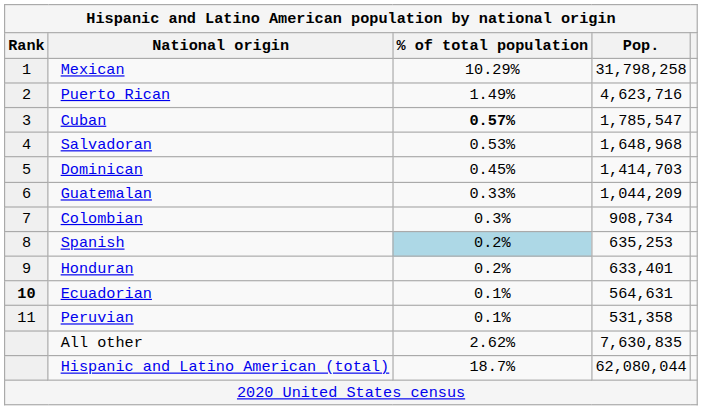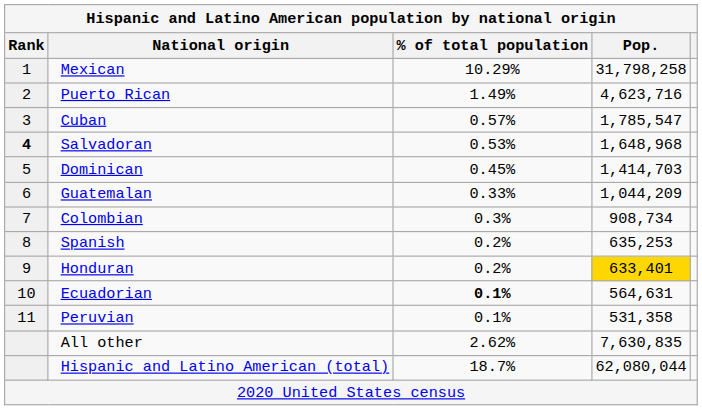(492, 120) bold -> (492, 120) normal
(26, 145) normal -> (26, 145) bold
(492, 244) lightblue background -> (492, 244) no background
(641, 269) no background -> (641, 269) gold background
(26, 293) bold -> (26, 293) normal
(492, 293) normal -> (492, 293) bold
